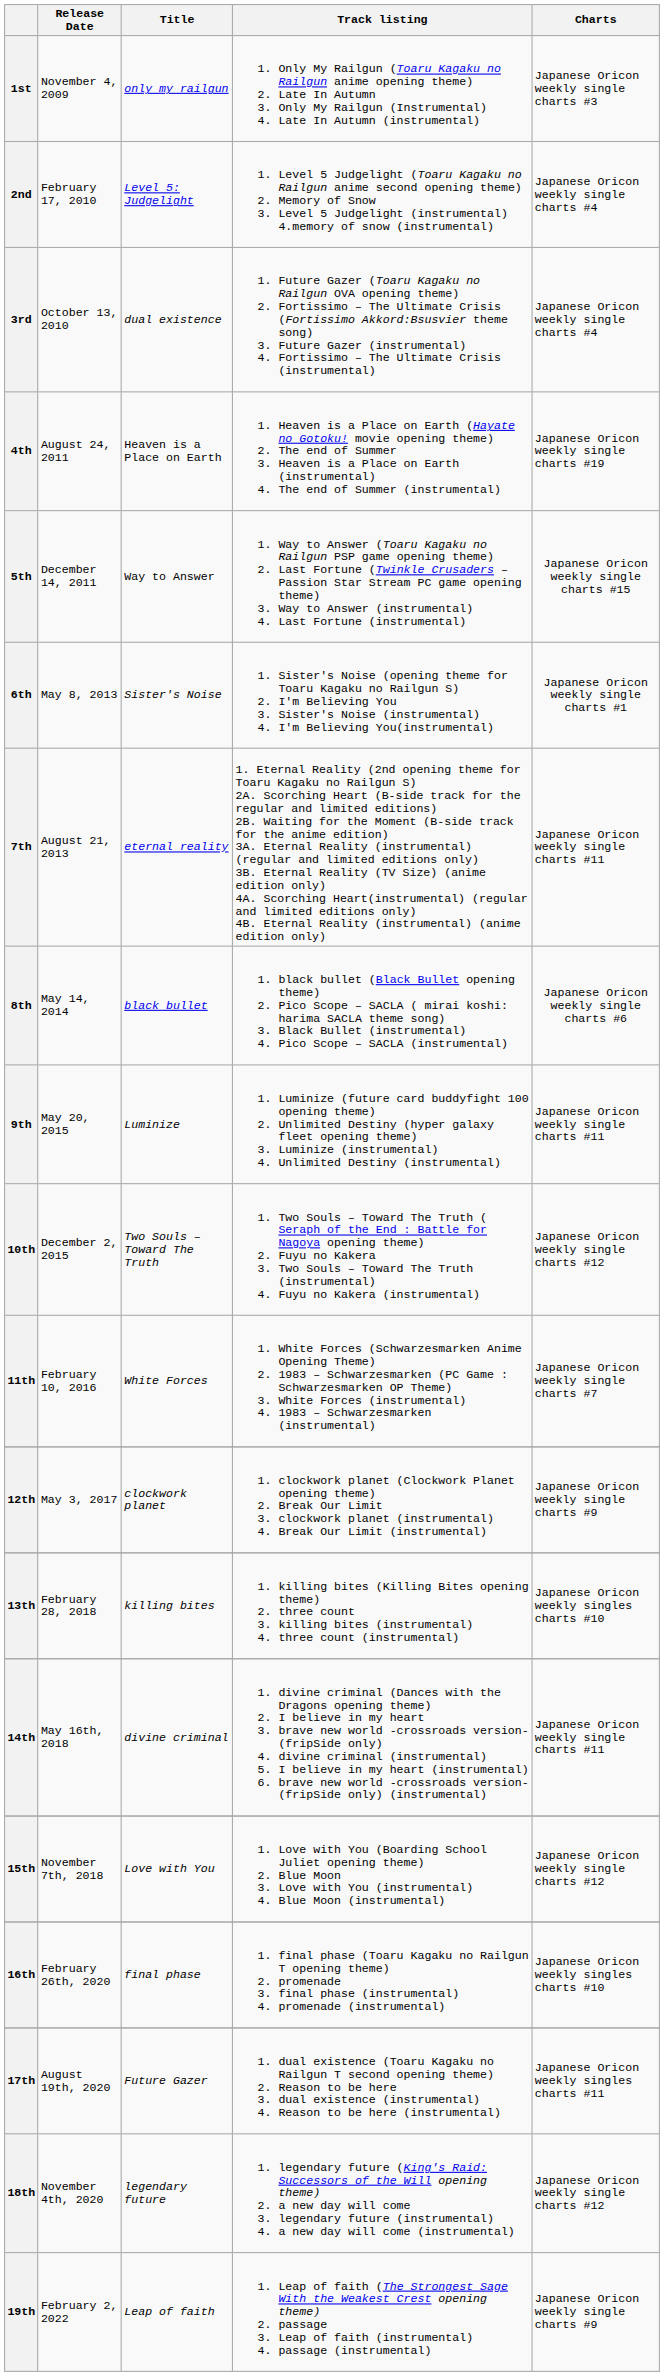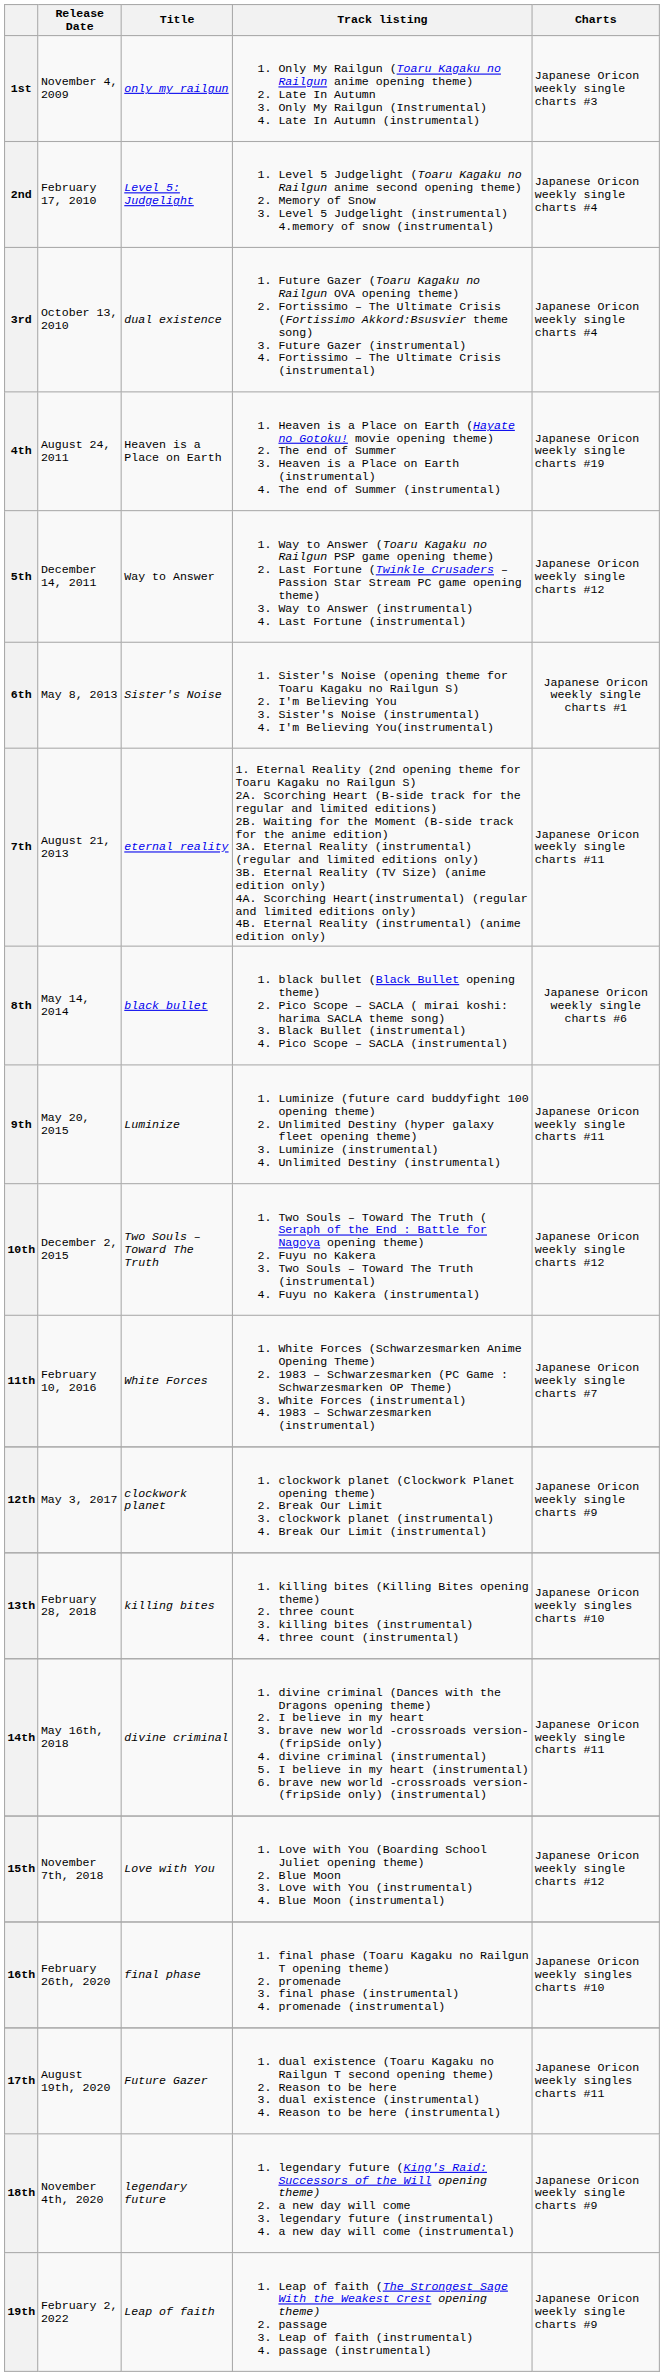(596, 576) Japanese Oricon weekly single charts #15 -> (587, 576) Japanese Oricon weekly single charts #12
(587, 2193) Japanese Oricon weekly single charts #12 -> (587, 2193) Japanese Oricon weekly single charts #9
